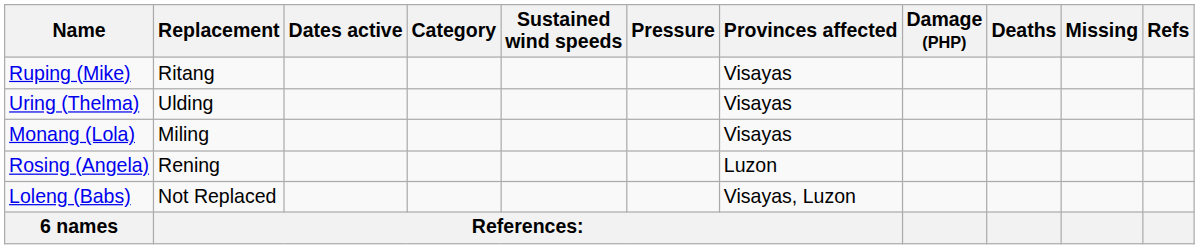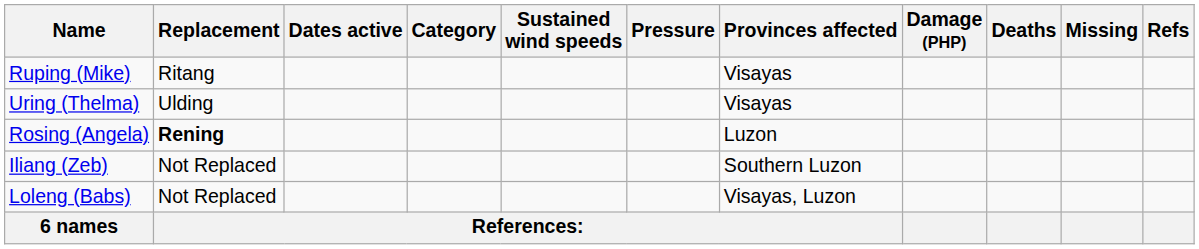- row: (72, 134)
(189, 165) normal -> (191, 134) bold
+ row: (58, 165)
